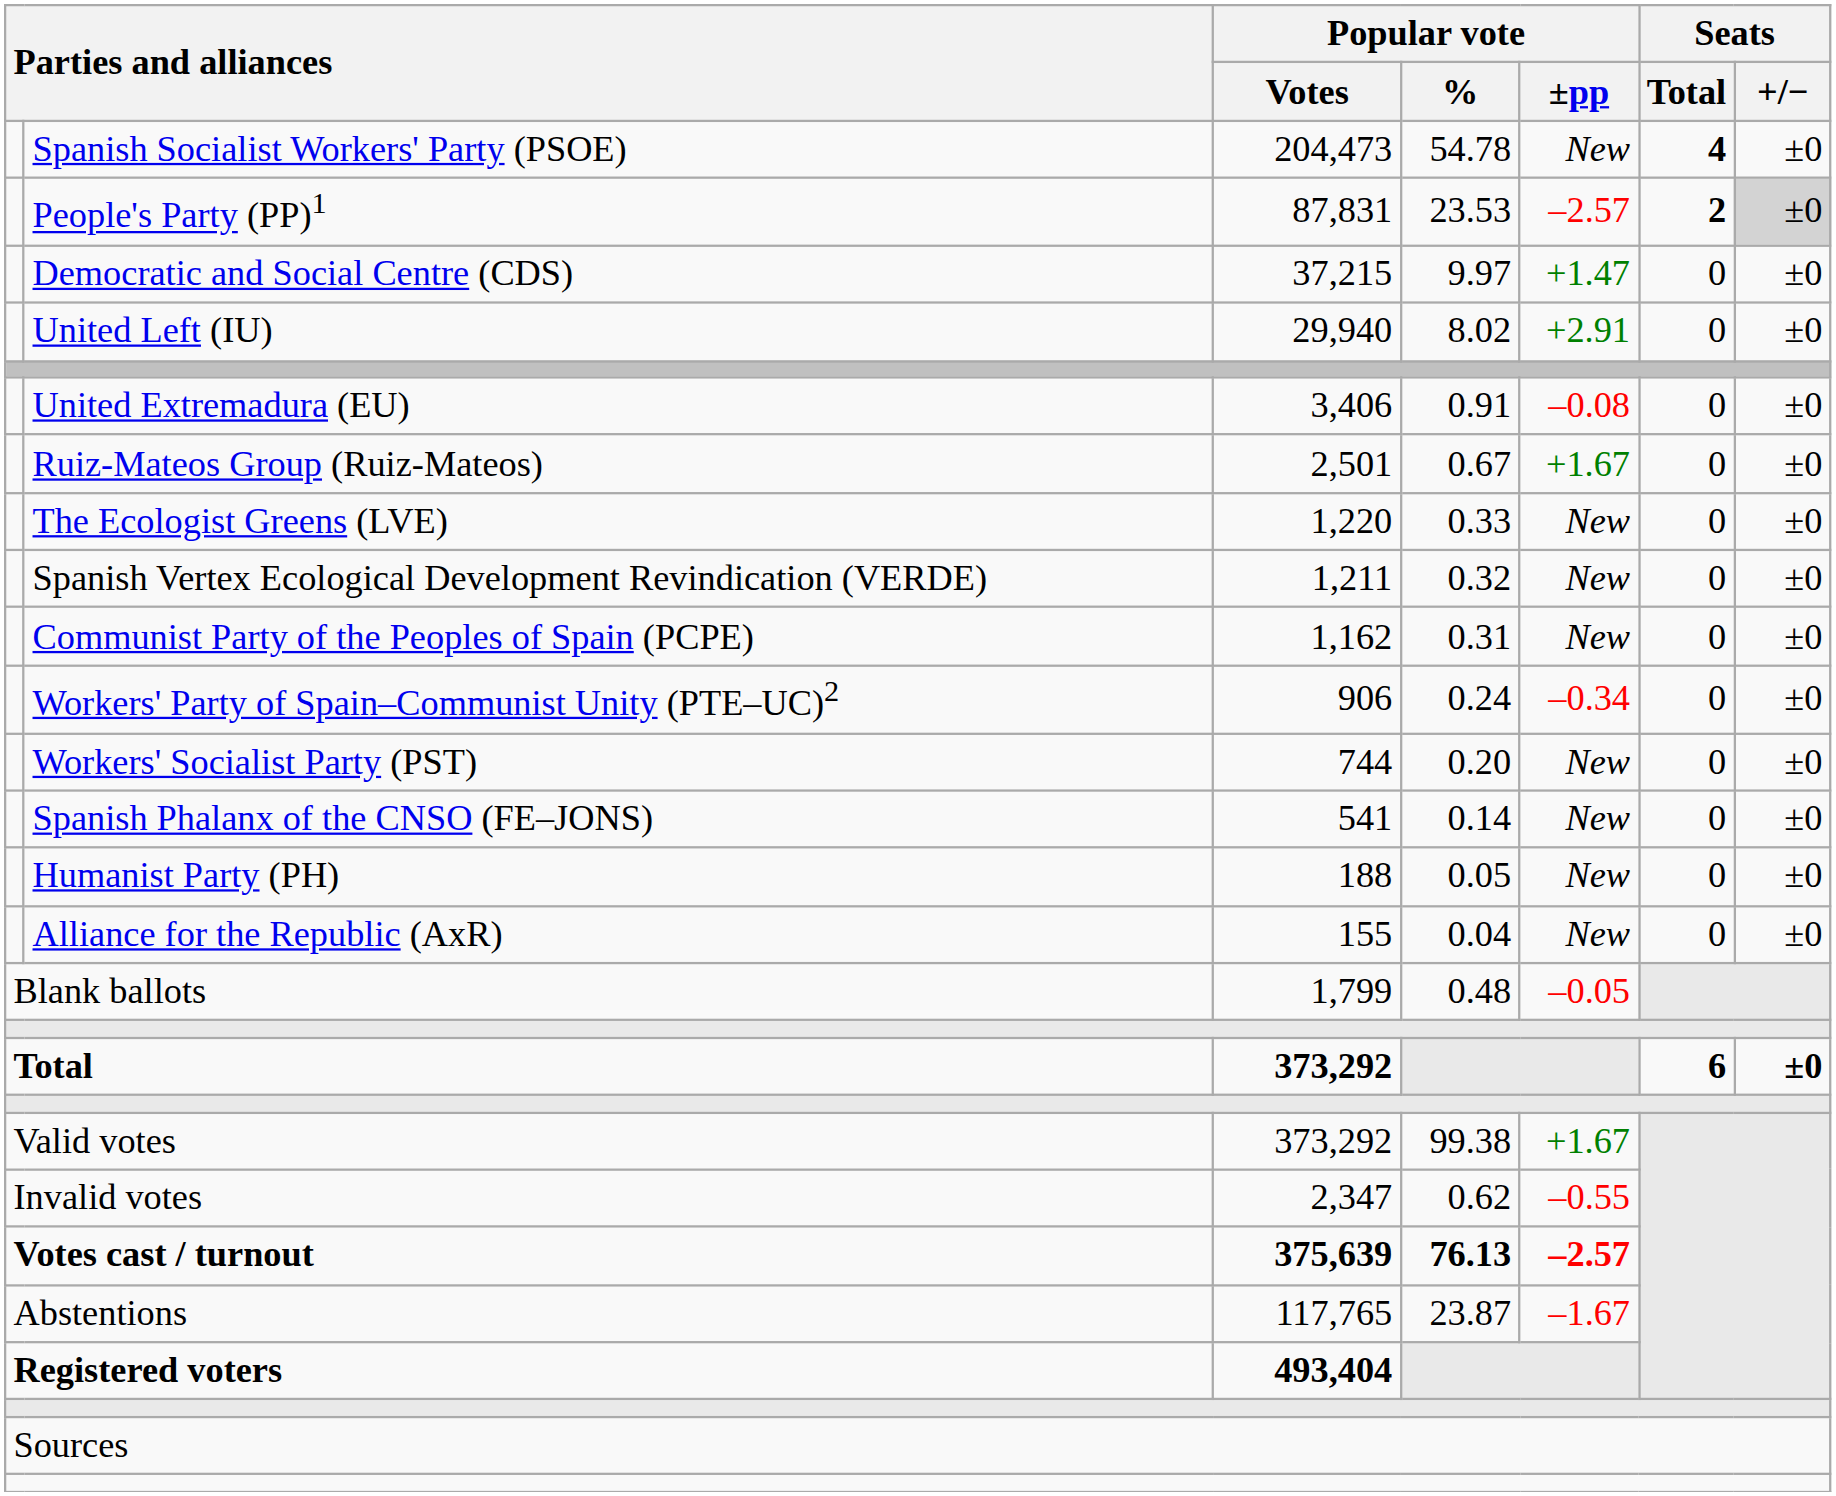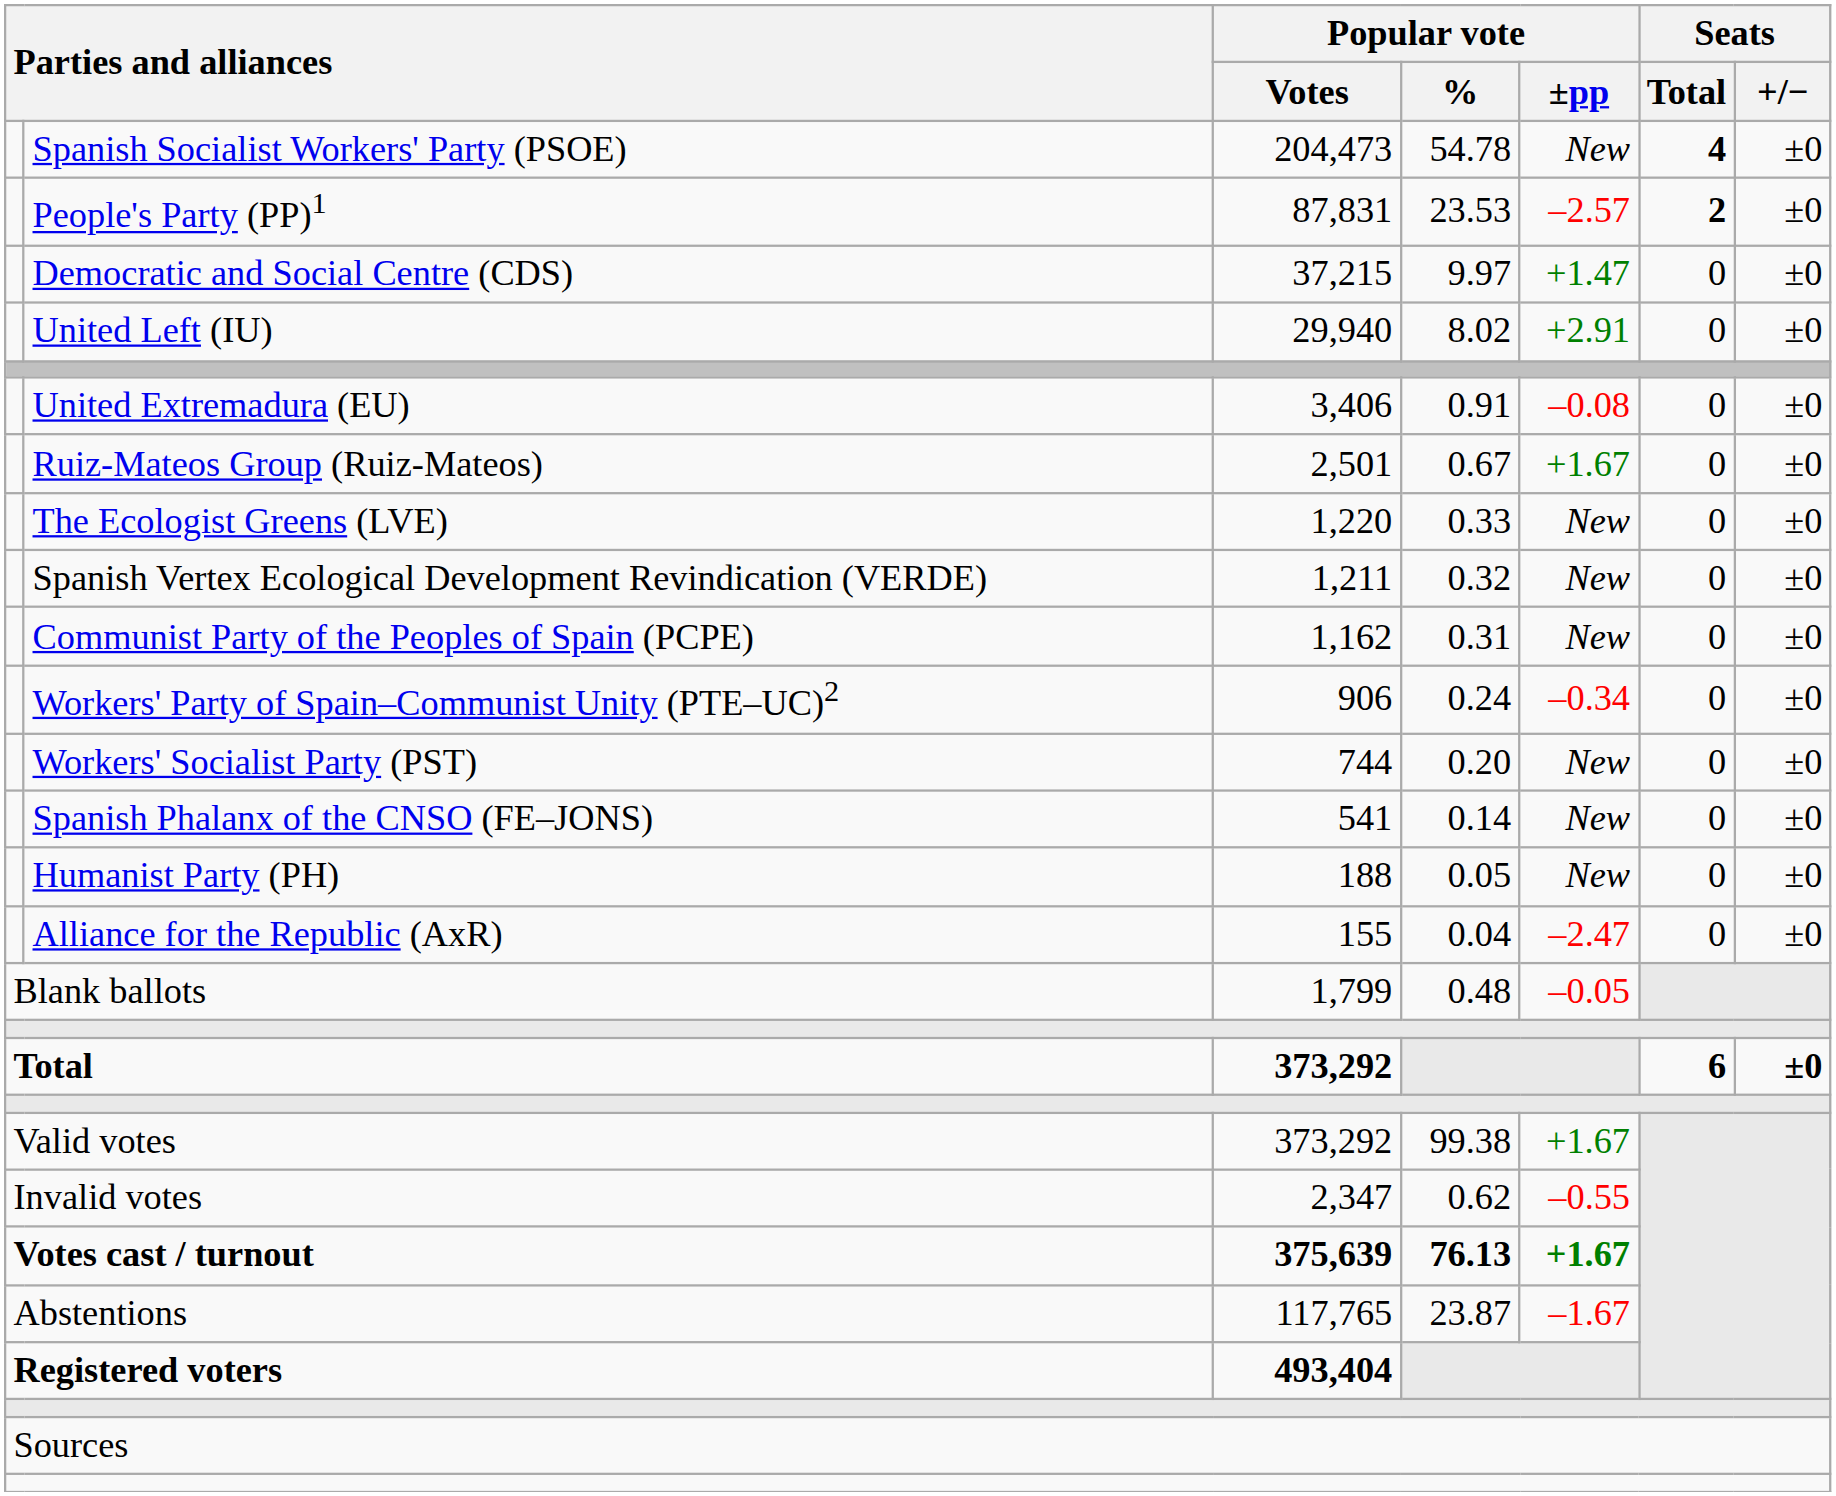(1803, 210) lightgrey background -> (1803, 210) no background
(1598, 933) New -> (1589, 933) –2.47
(1589, 1255) –2.57 -> (1588, 1255) +1.67
